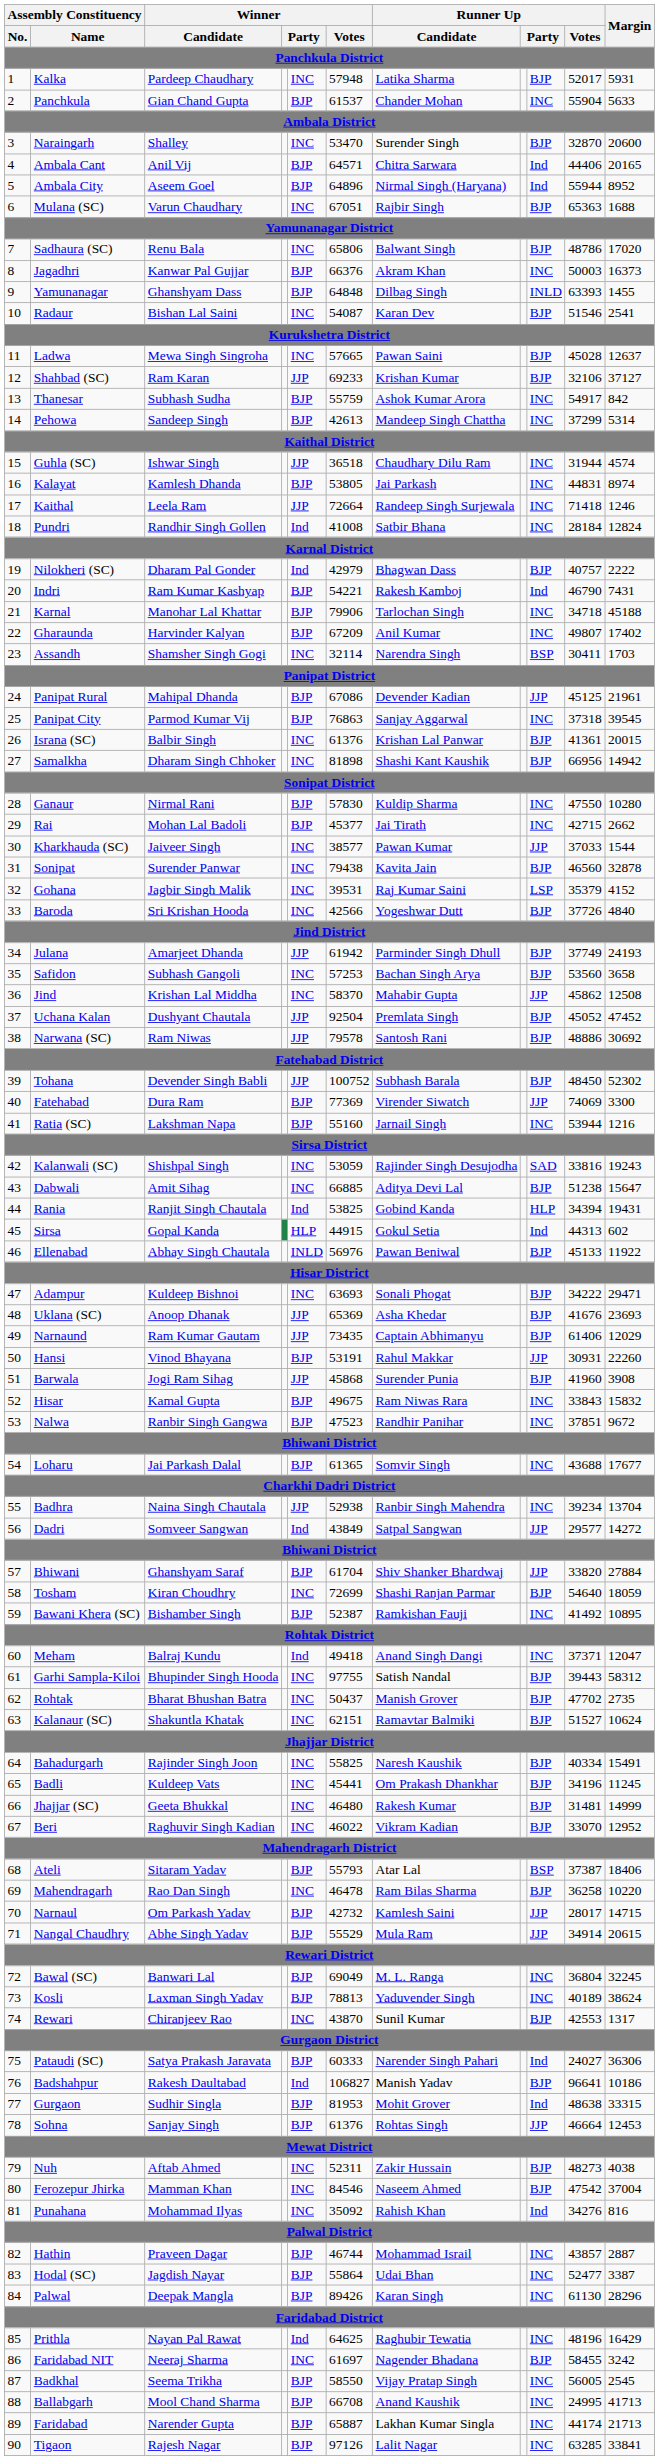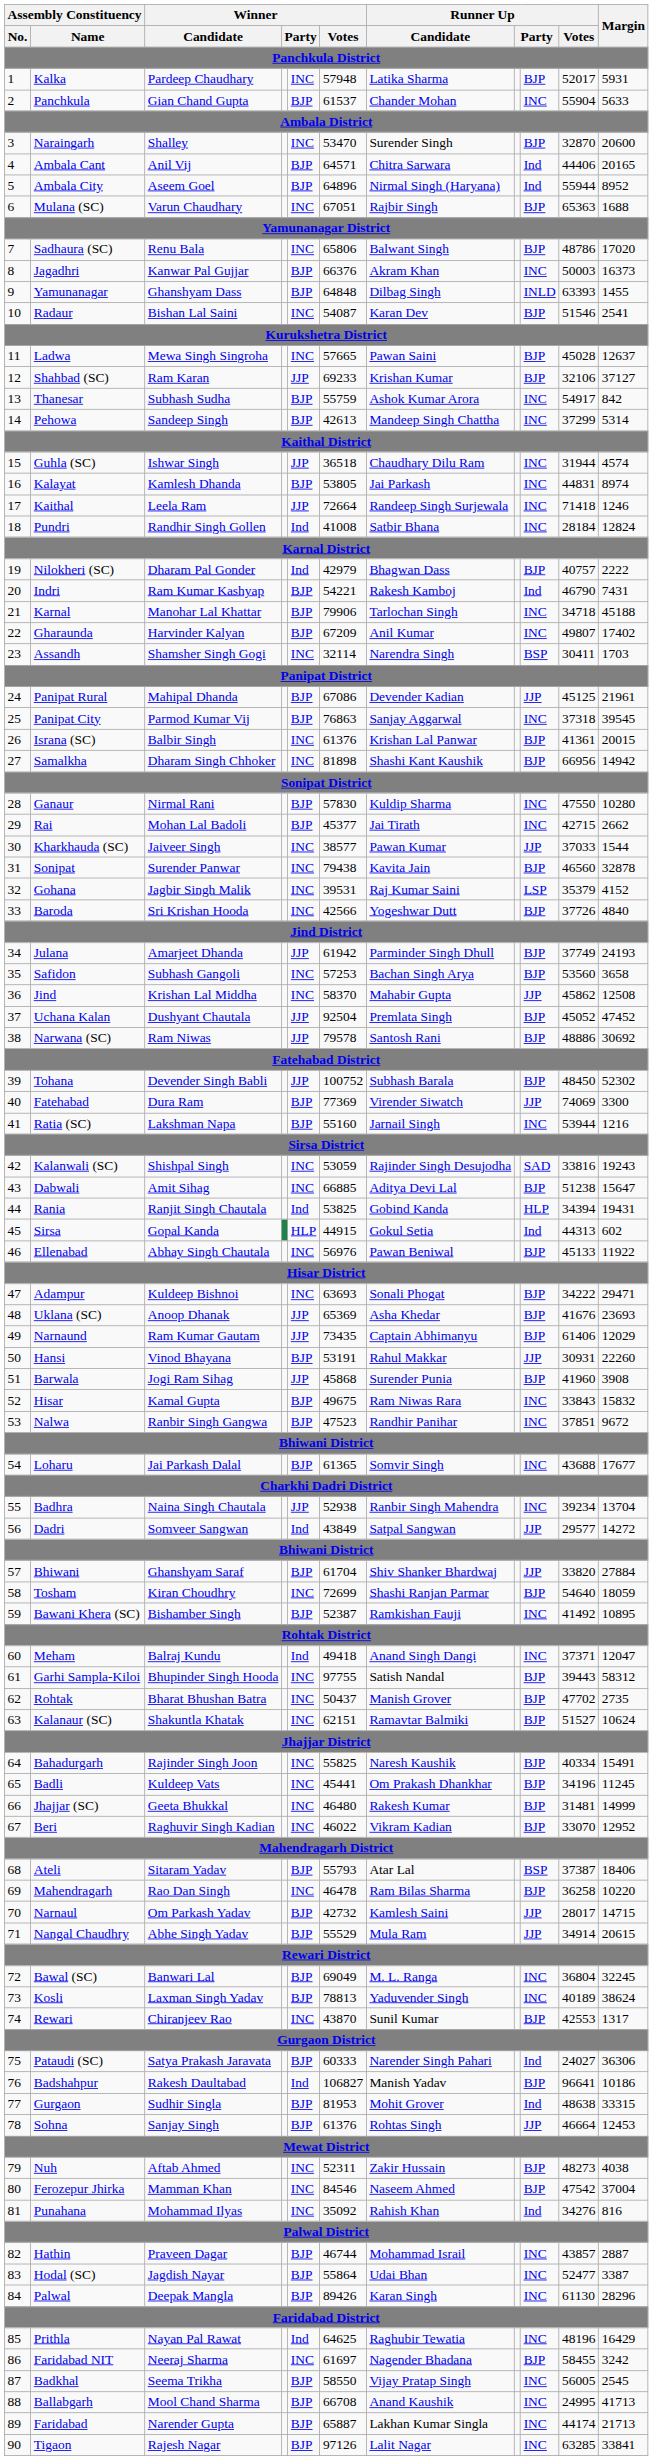(307, 1251) INLD -> (302, 1251) INC
